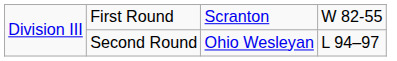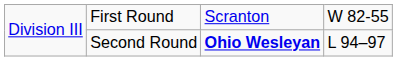(259, 42) normal -> (262, 42) bold
